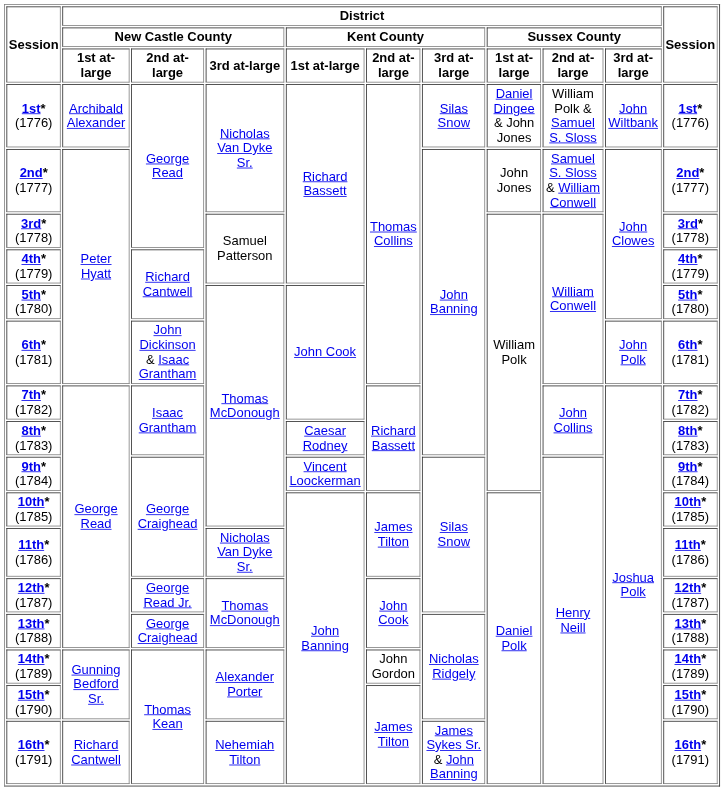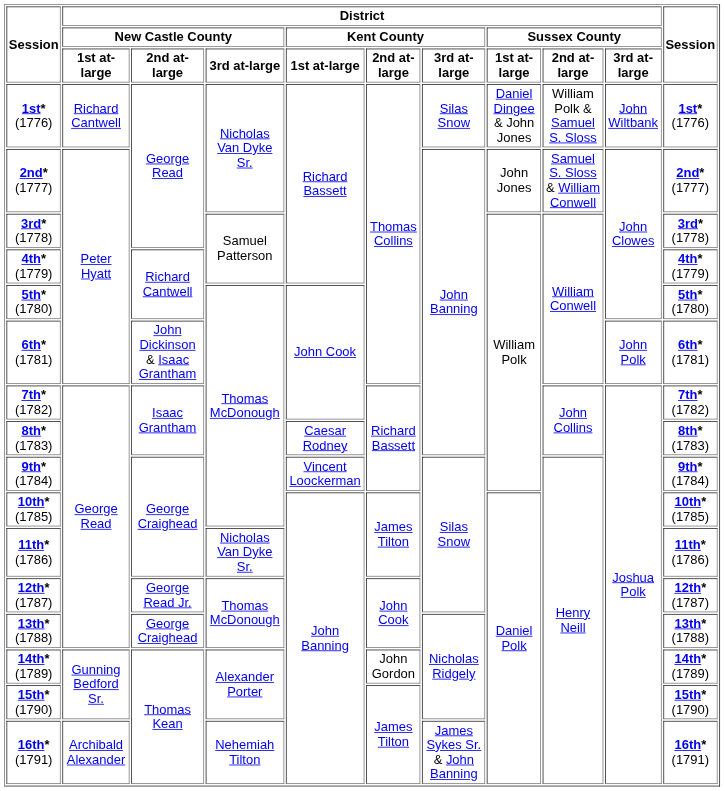(96, 115) Archibald Alexander -> (96, 115) Richard Cantwell
(96, 752) Richard Cantwell -> (96, 752) Archibald Alexander
